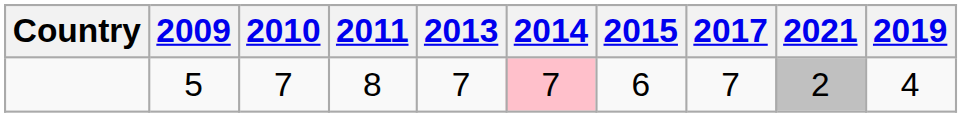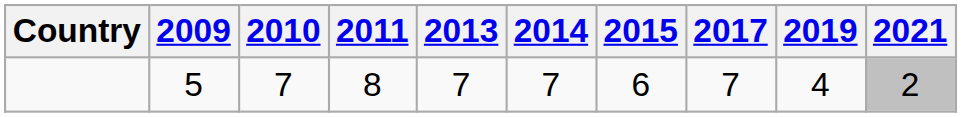columns swapped: (910, 31) <-> (820, 31)
(551, 84) pink background -> (551, 84) no background
